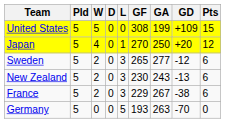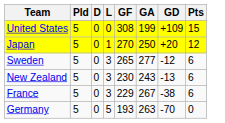- column: (98, 12)
